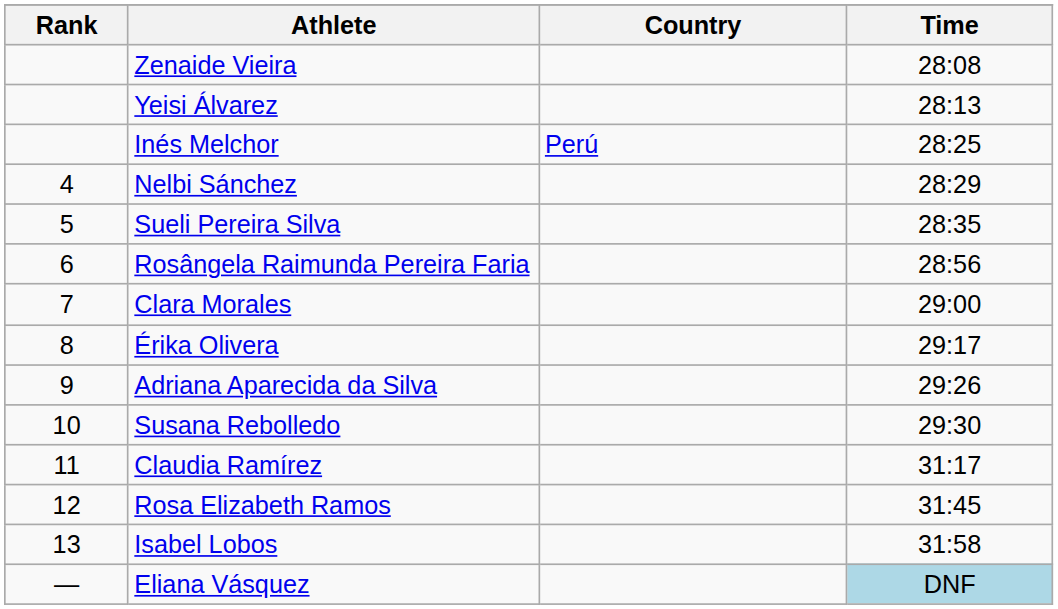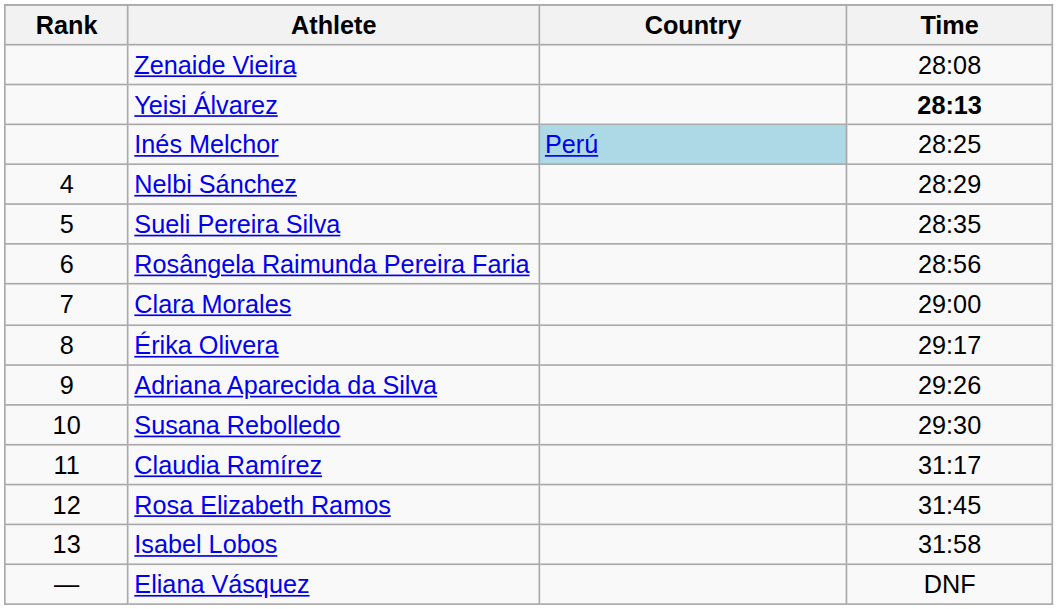(950, 105) normal -> (950, 105) bold
(572, 145) no background -> (572, 145) lightblue background
(950, 584) lightblue background -> (950, 584) no background
